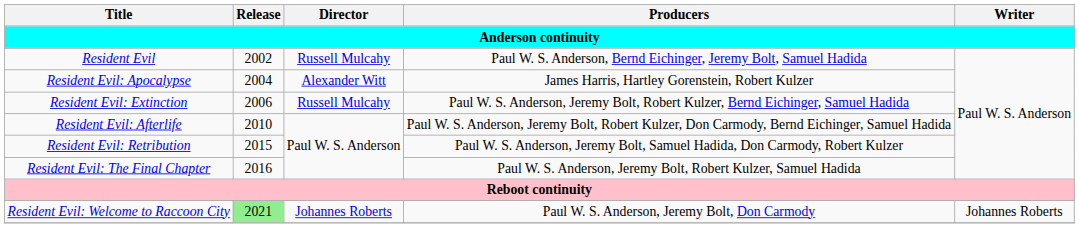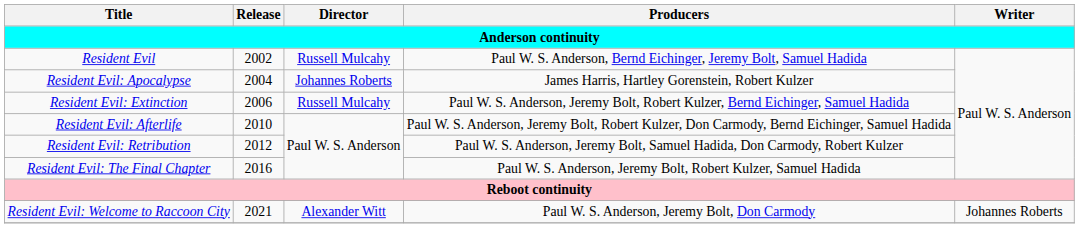(344, 80) Alexander Witt -> (344, 80) Johannes Roberts
(258, 146) 2015 -> (258, 146) 2012
(258, 211) lightgreen background -> (258, 211) no background
(344, 211) Johannes Roberts -> (344, 211) Alexander Witt
